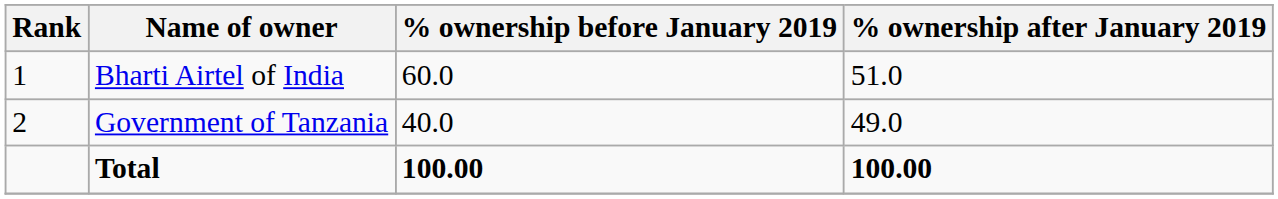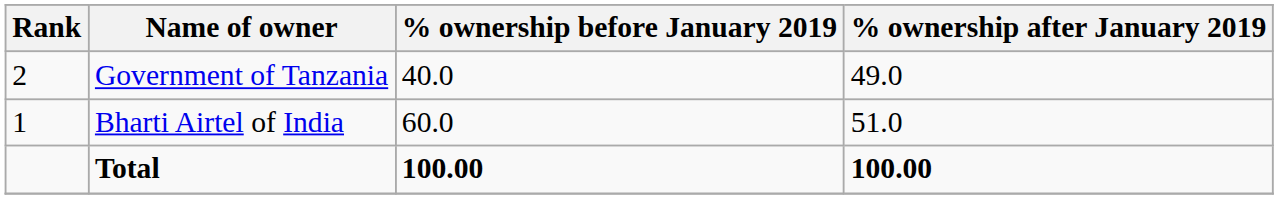rows swapped: (219, 74) <-> (242, 121)
